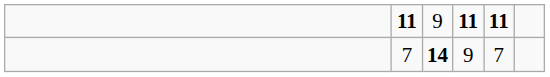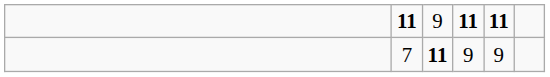(438, 54) 14 -> (438, 54) 11
(499, 54) 7 -> (499, 54) 9
